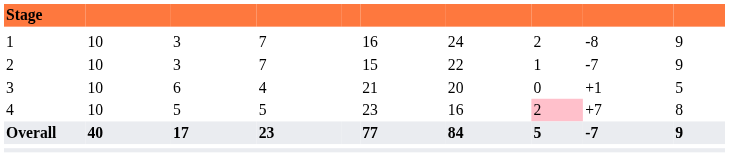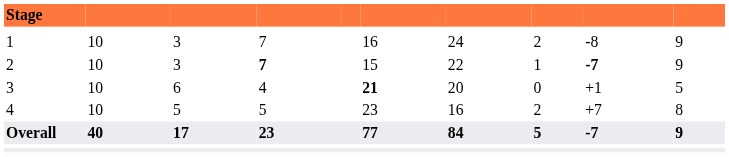(263, 64) normal -> (263, 64) bold
(592, 64) normal -> (592, 64) bold
(370, 87) normal -> (370, 87) bold
(537, 110) pink background -> (537, 110) no background
